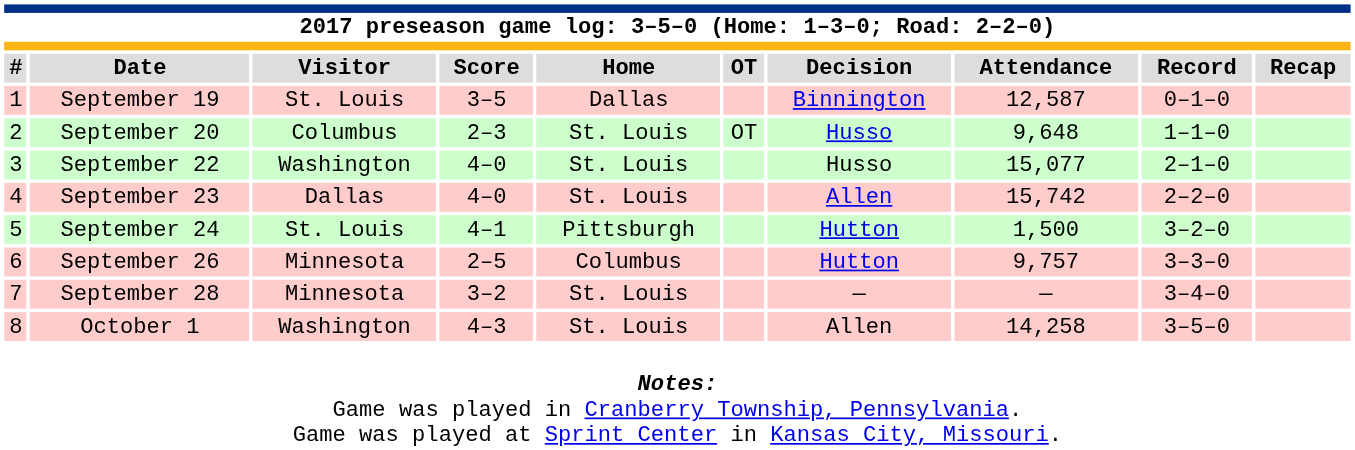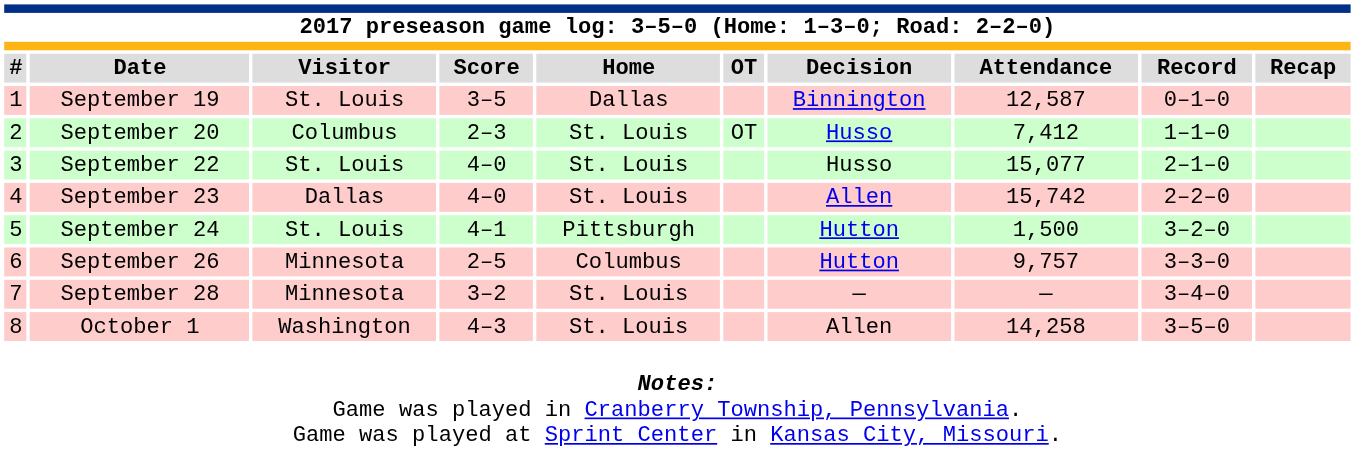(1046, 132) 9,648 -> (1046, 132) 7,412
(345, 165) Washington -> (345, 165) St. Louis
